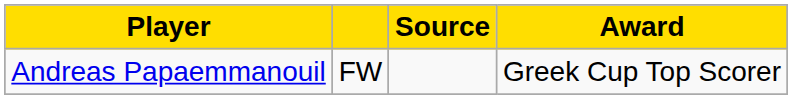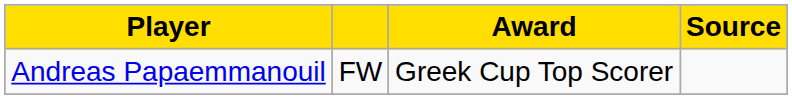columns swapped: (642, 26) <-> (443, 26)
